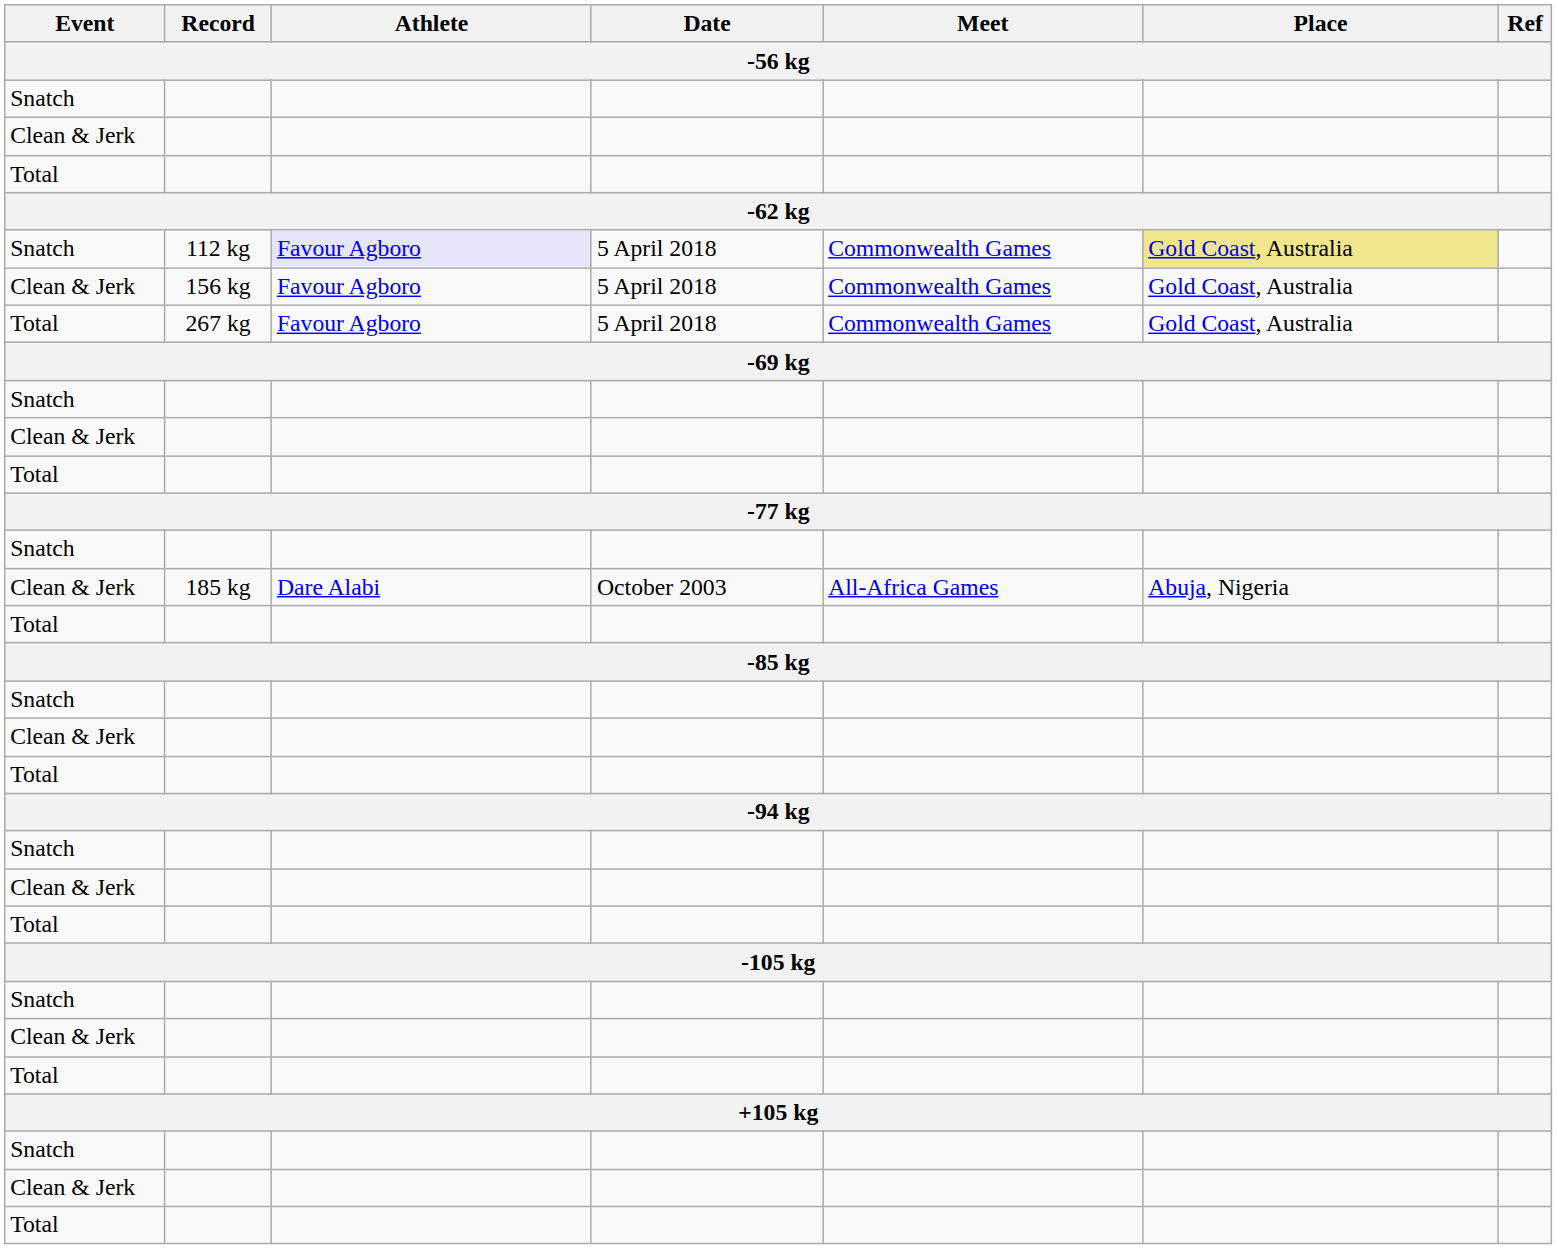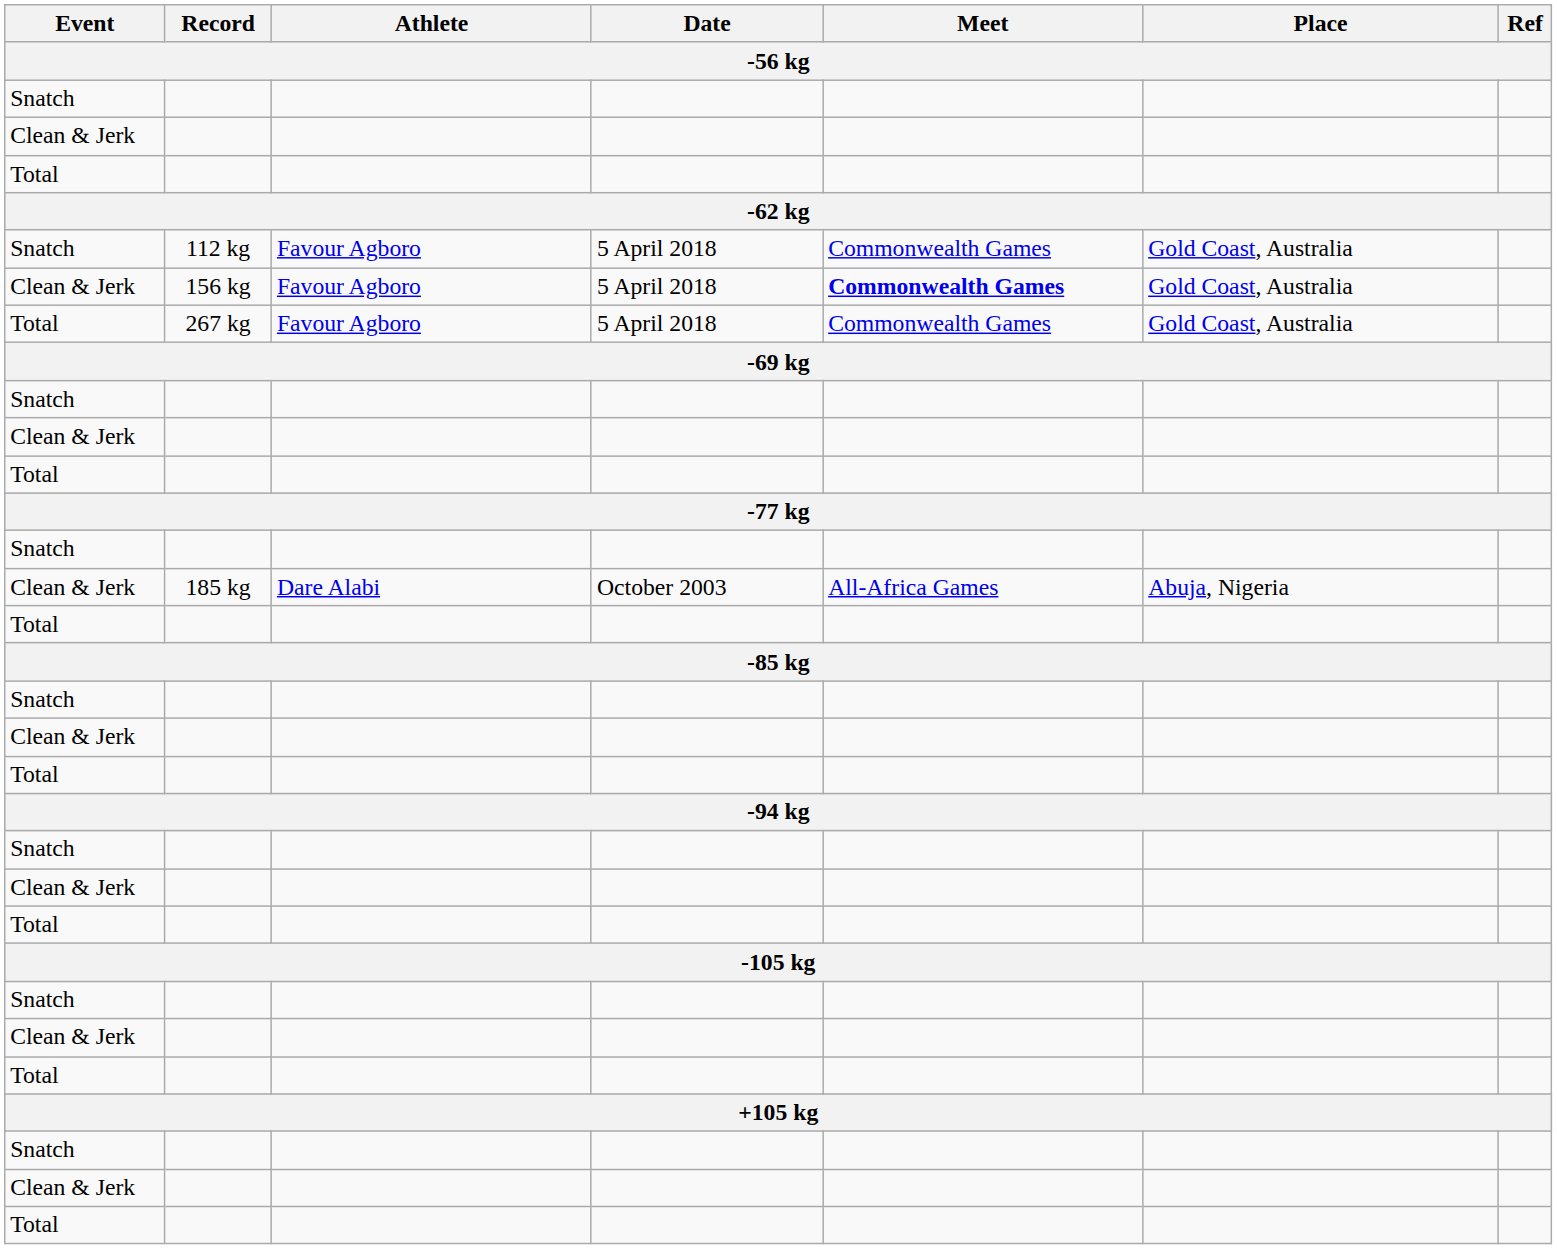(349, 248) lavender background -> (349, 248) no background
(1250, 248) khaki background -> (1250, 248) no background
(940, 286) normal -> (946, 286) bold
